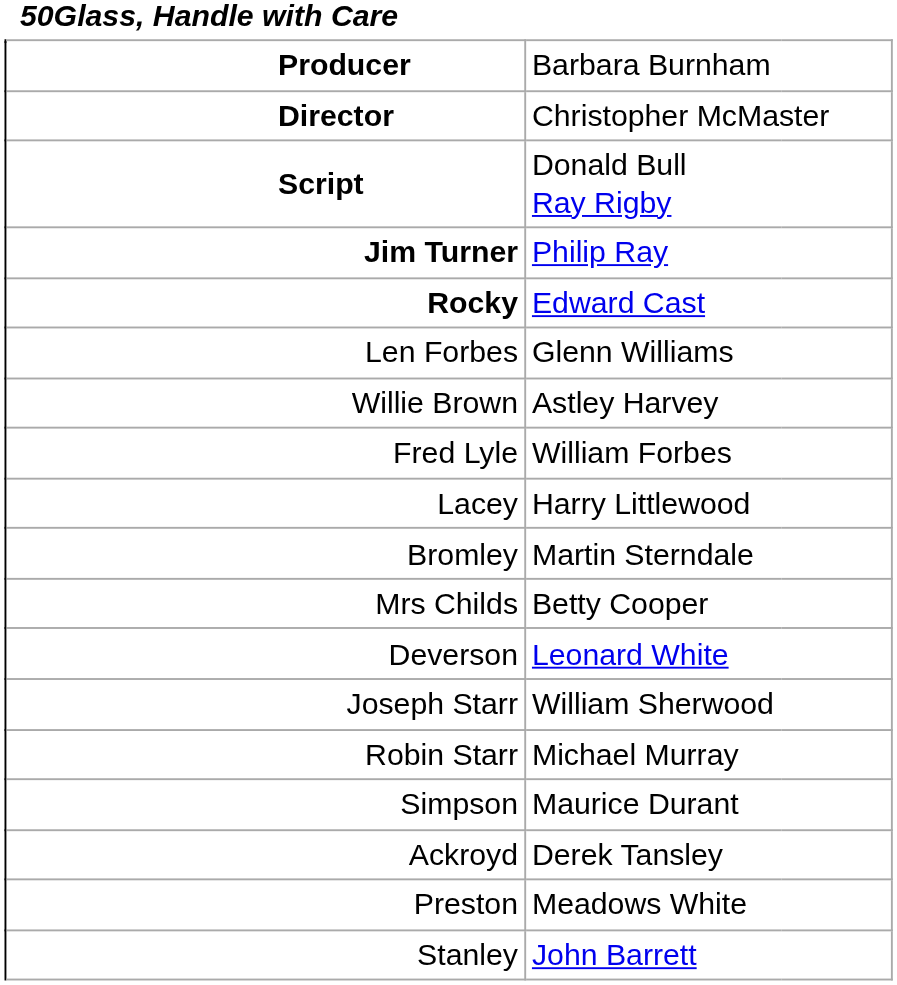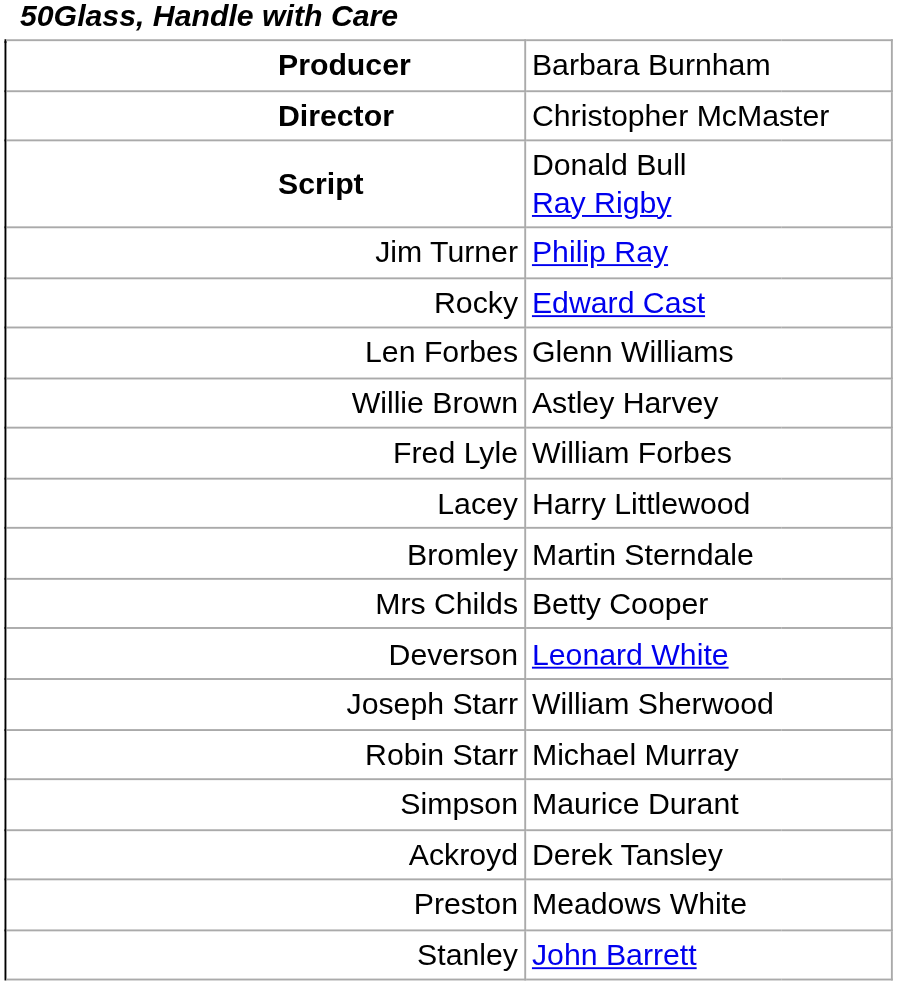(441, 252) bold -> (447, 252) normal
(473, 302) bold -> (476, 302) normal
